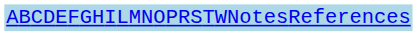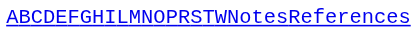(208, 18) lightblue background -> (208, 18) no background
